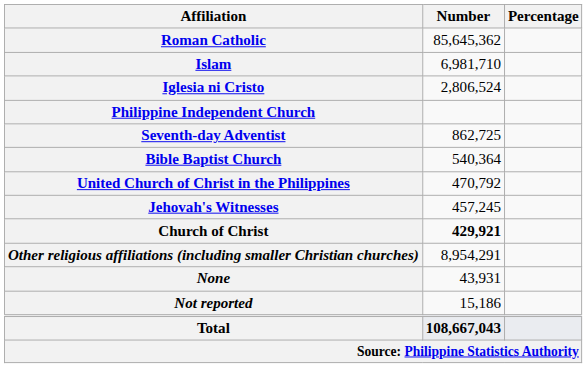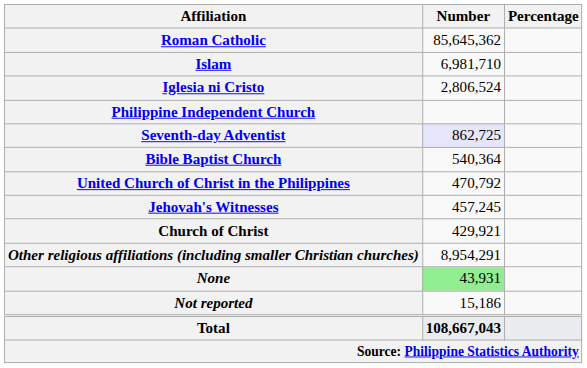(477, 135) no background -> (477, 135) lavender background
(477, 231) bold -> (477, 231) normal
(480, 278) no background -> (480, 278) lightgreen background
